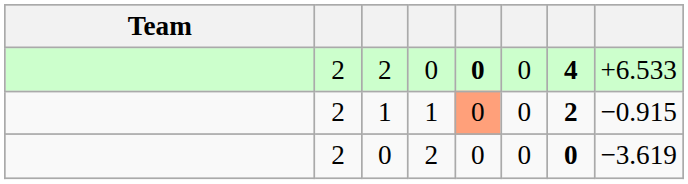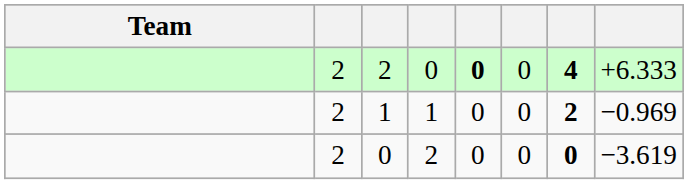(639, 69) +6.533 -> (639, 69) +6.333
(478, 112) lightsalmon background -> (478, 112) no background
(639, 112) −0.915 -> (639, 112) −0.969
